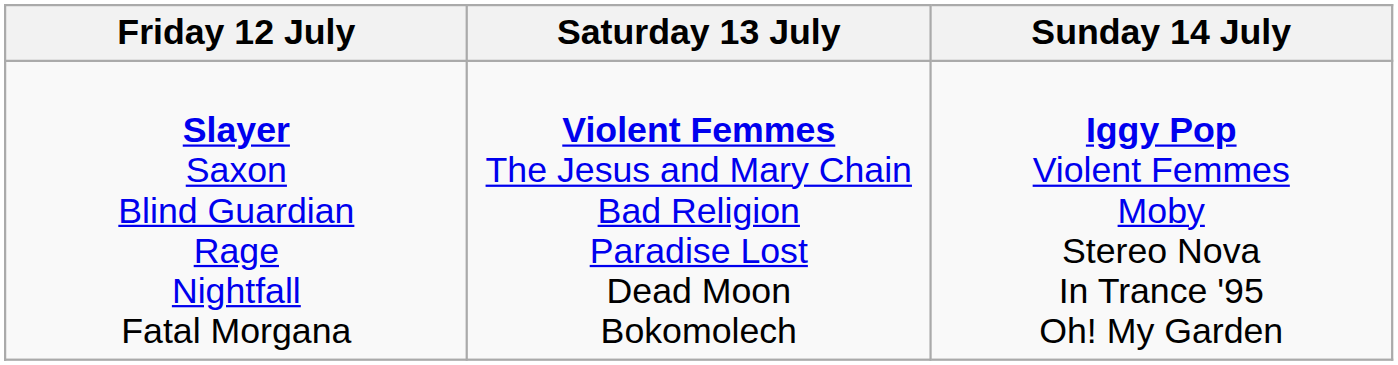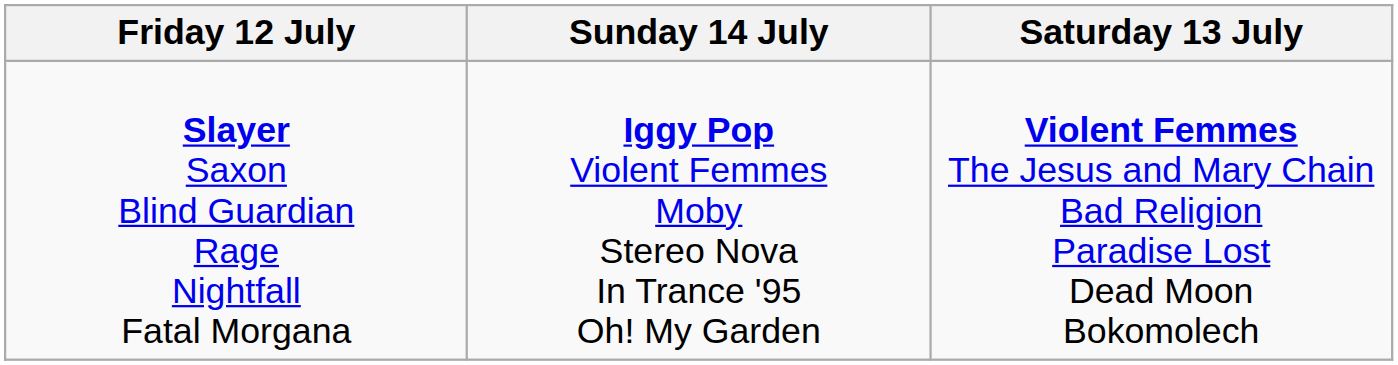columns swapped: (699, 32) <-> (1161, 32)
